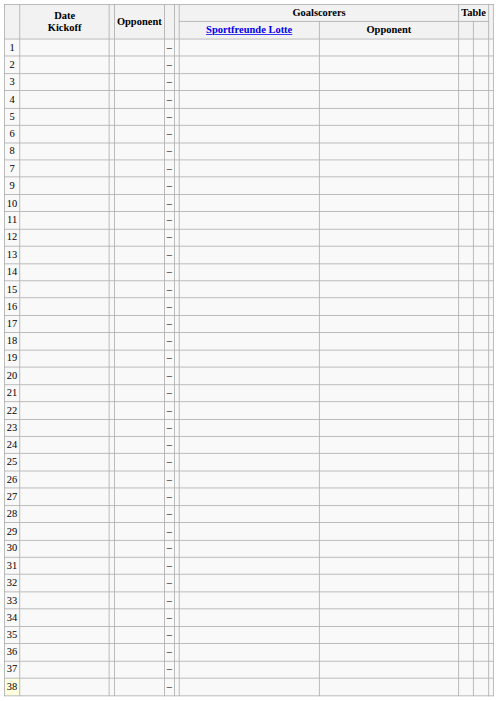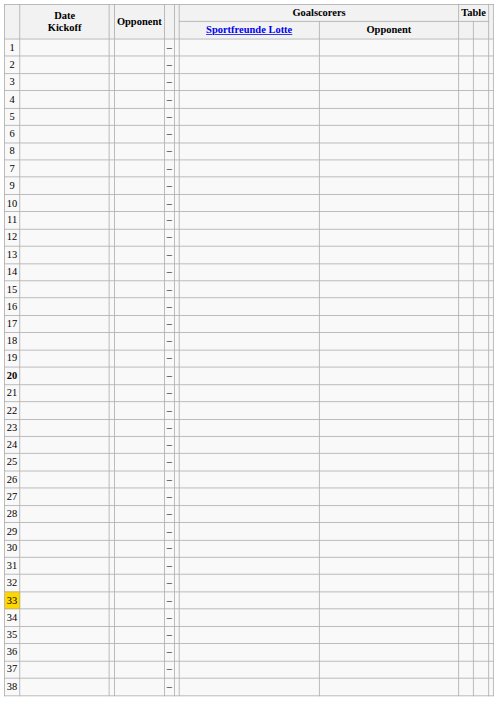(12, 375) normal -> (12, 375) bold
(12, 600) no background -> (12, 600) gold background
(12, 686) lightyellow background -> (12, 686) no background
